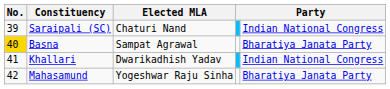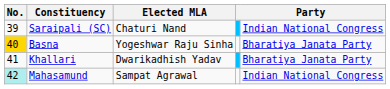(157, 44) Sampat Agrawal -> (174, 44) Yogeshwar Raju Sinha
(313, 60) Indian National Congress -> (307, 60) Bharatiya Janata Party
(13, 76) no background -> (13, 76) paleturquoise background
(174, 76) Yogeshwar Raju Sinha -> (157, 76) Sampat Agrawal
(307, 76) Bharatiya Janata Party -> (313, 76) Indian National Congress
